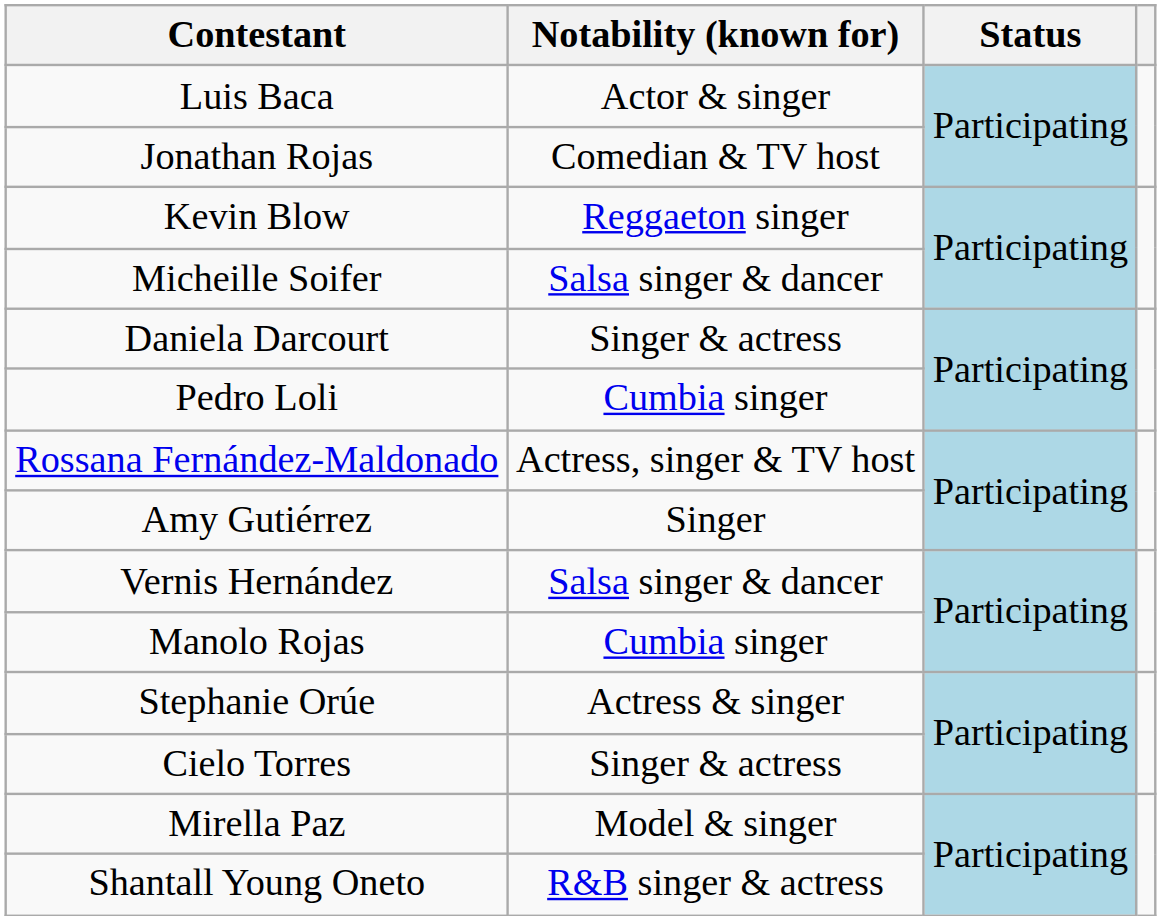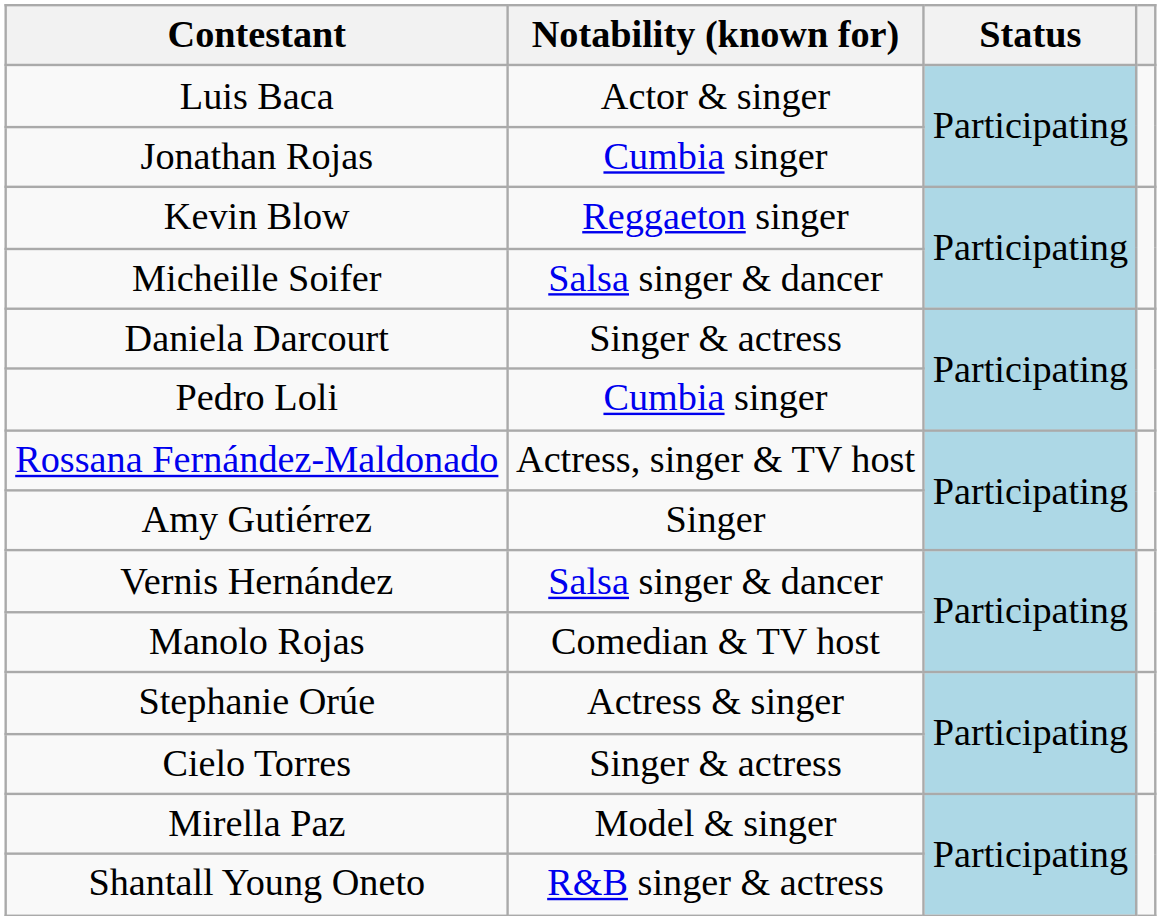(716, 156) Comedian & TV host -> (716, 156) Cumbia singer
(716, 641) Cumbia singer -> (716, 641) Comedian & TV host
